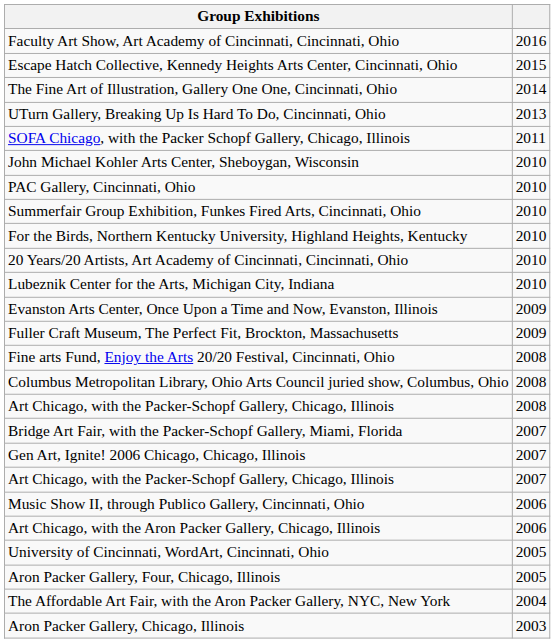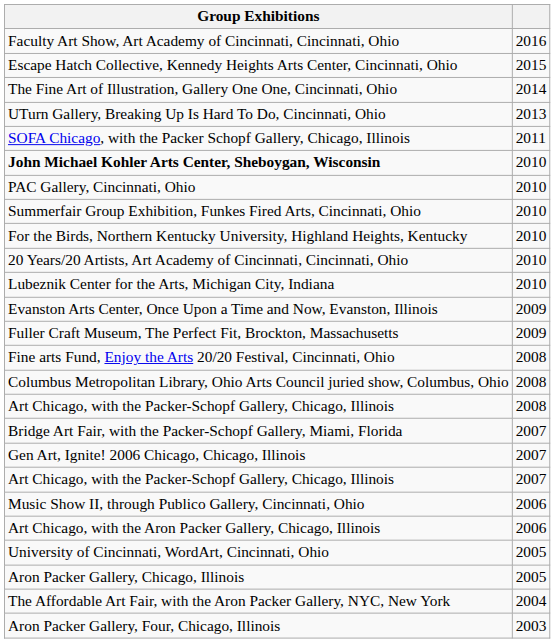(183, 162) normal -> (194, 162) bold
(144, 576) Aron Packer Gallery, Four, Chicago, Illinois -> (126, 576) Aron Packer Gallery, Chicago, Illinois
(126, 625) Aron Packer Gallery, Chicago, Illinois -> (144, 625) Aron Packer Gallery, Four, Chicago, Illinois
